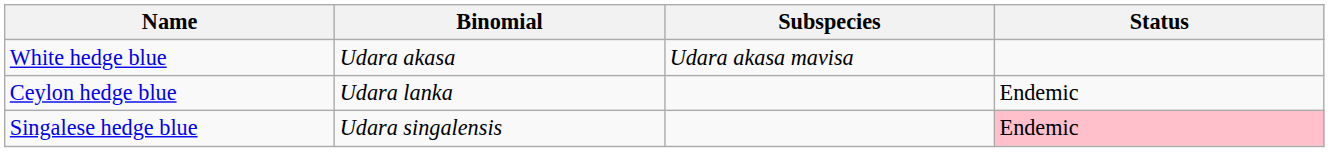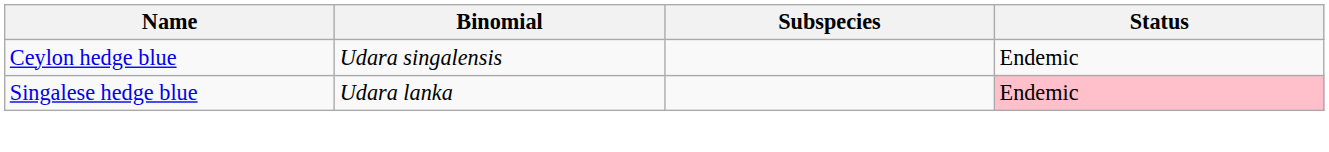- row: (88, 57)
(396, 92) Udara lanka -> (421, 57) Udara singalensis
(421, 127) Udara singalensis -> (396, 92) Udara lanka
